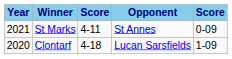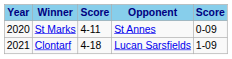(18, 29) 2021 -> (18, 29) 2020
(18, 45) 2020 -> (18, 45) 2021
